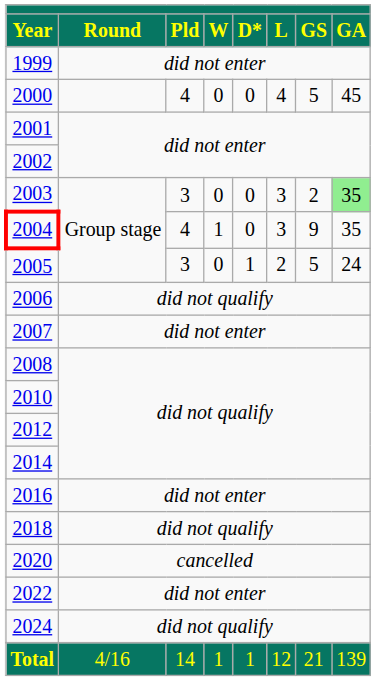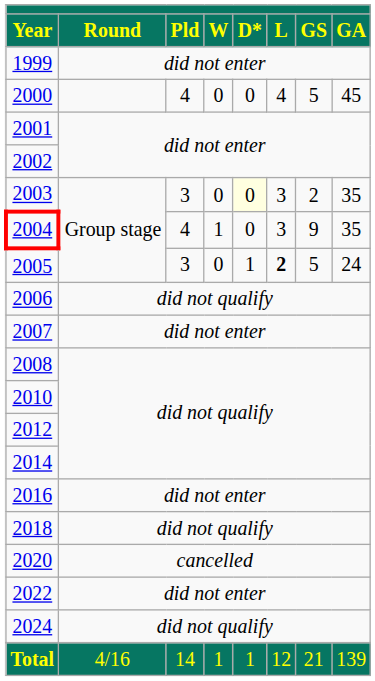(250, 195) no background -> (250, 195) lightyellow background
(351, 195) lightgreen background -> (351, 195) no background
(281, 264) normal -> (281, 264) bold
